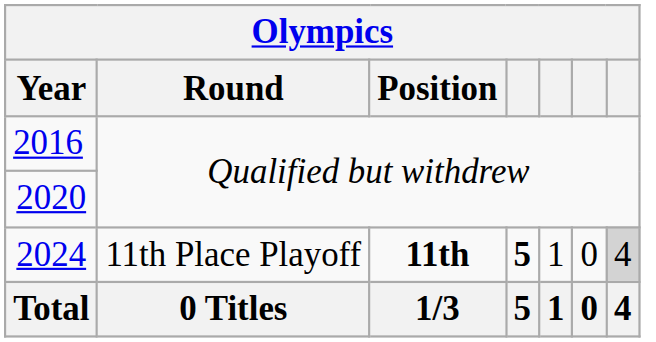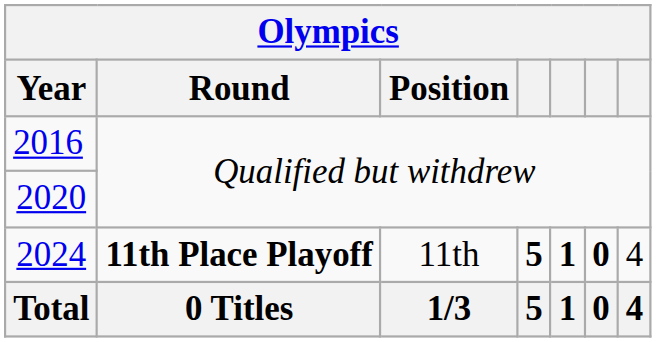(233, 253) normal -> (239, 253) bold
(437, 253) bold -> (449, 253) normal
(556, 253) normal -> (567, 253) bold
(589, 253) normal -> (601, 253) bold
(623, 253) lightgrey background -> (634, 253) no background
